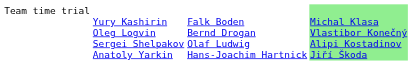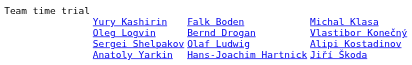(359, 38) lightgreen background -> (359, 38) no background
